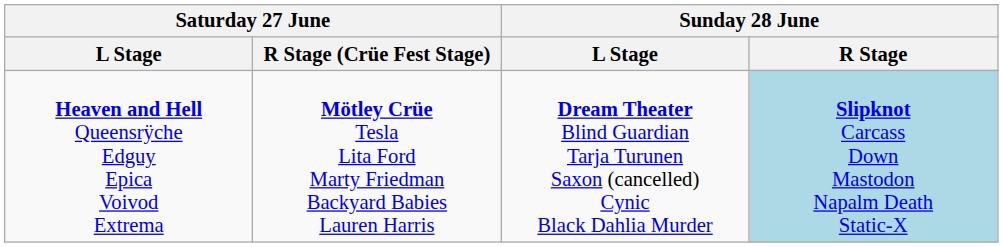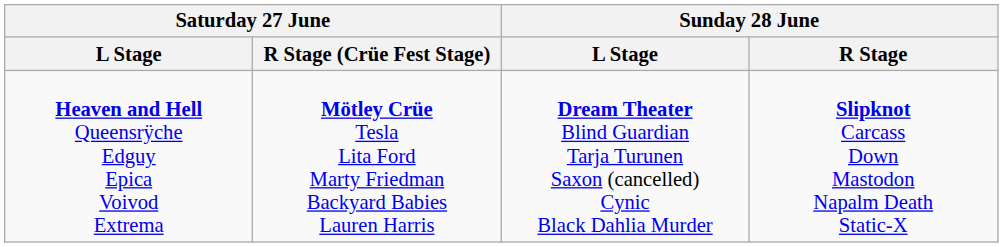(873, 167) lightblue background -> (873, 167) no background
